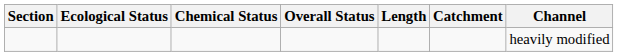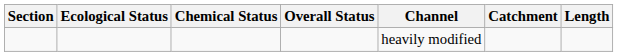columns swapped: (404, 16) <-> (559, 16)
